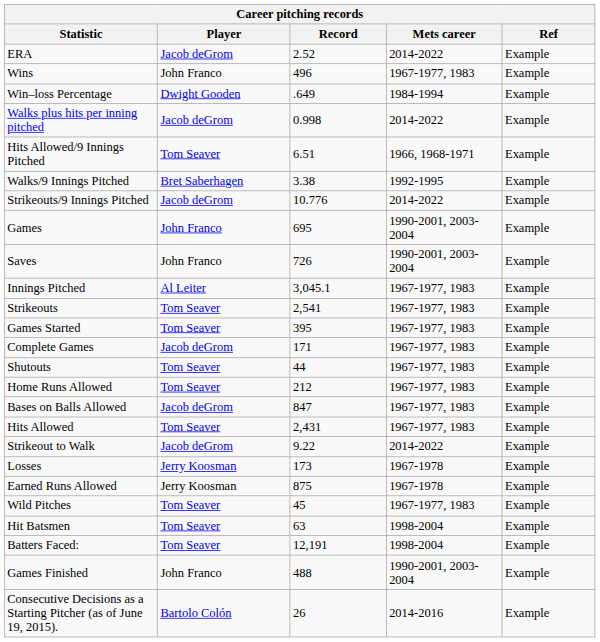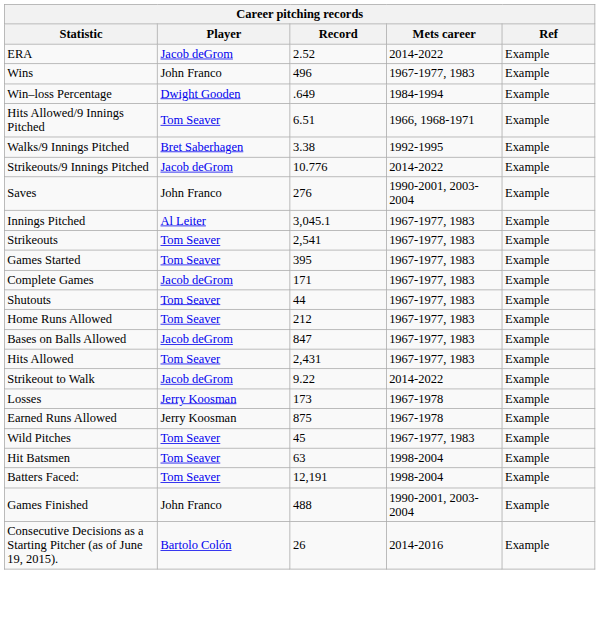- row: (72, 120)
- row: (25, 227)
(302, 261) 726 -> (302, 193) 276
